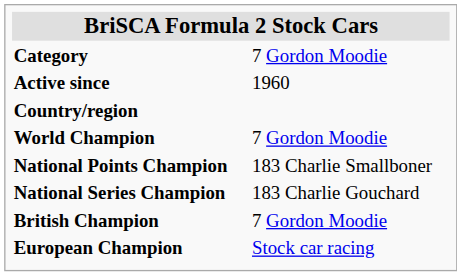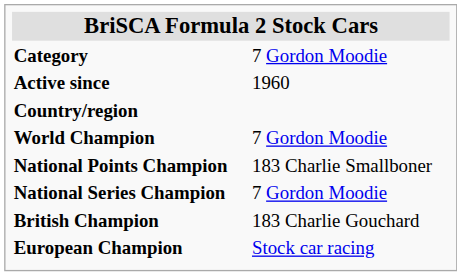(336, 192) 183 Charlie Gouchard -> (320, 192) 7 Gordon Moodie
(320, 220) 7 Gordon Moodie -> (336, 220) 183 Charlie Gouchard
